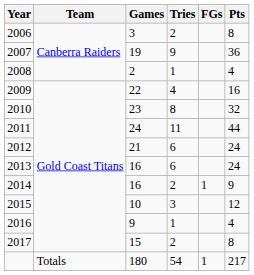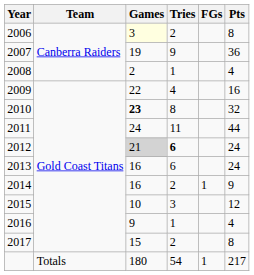(132, 33) no background -> (132, 33) lightyellow background
(135, 109) normal -> (135, 109) bold
(135, 147) no background -> (135, 147) lightgrey background
(173, 147) normal -> (173, 147) bold
